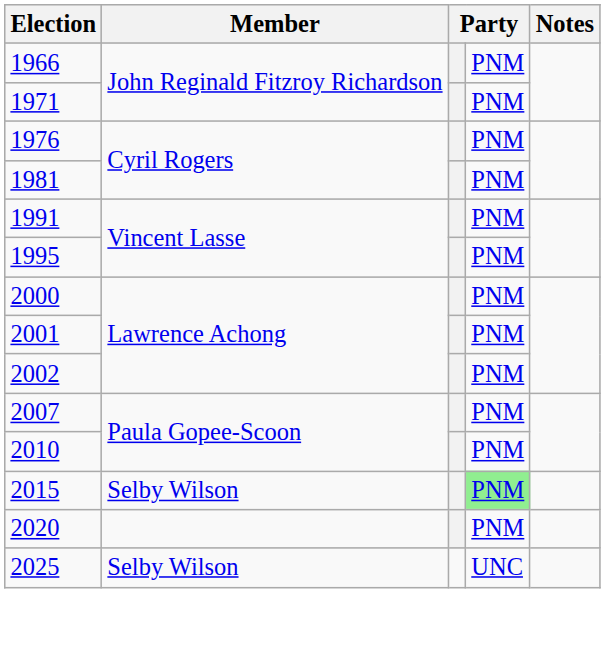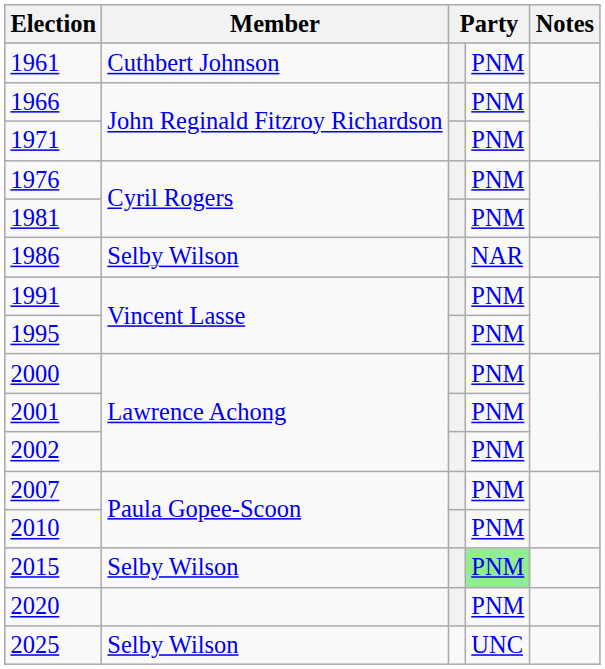+ row: (35, 62)
+ row: (35, 256)
